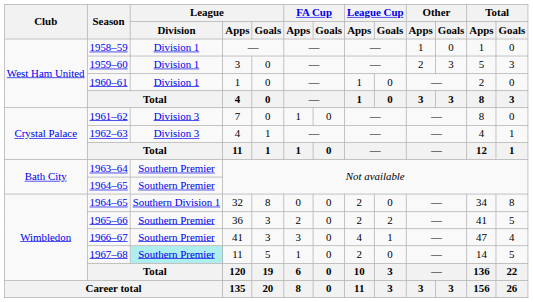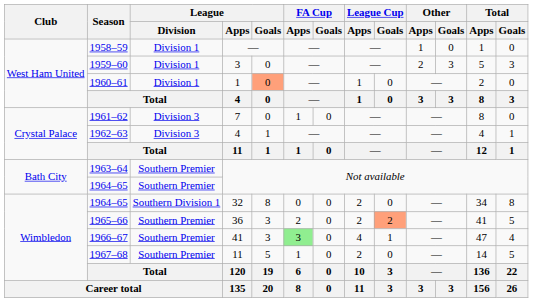(268, 82) no background -> (268, 82) lightsalmon background
(390, 220) no background -> (390, 220) lightsalmon background
(298, 237) no background -> (298, 237) lightgreen background
(176, 254) paleturquoise background -> (176, 254) no background
